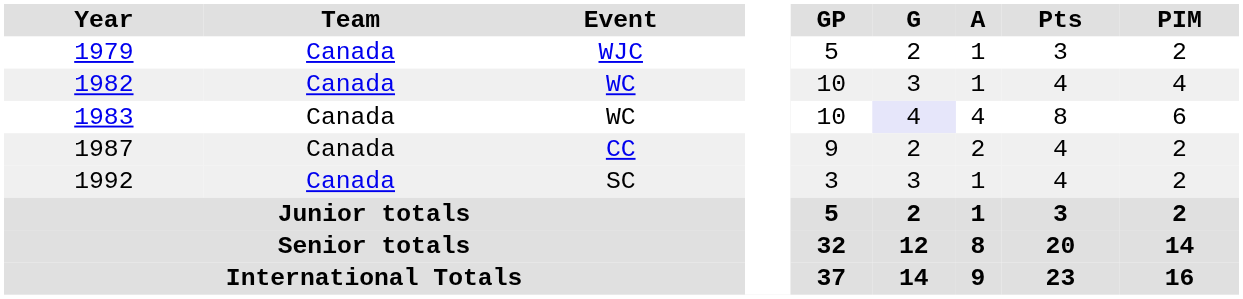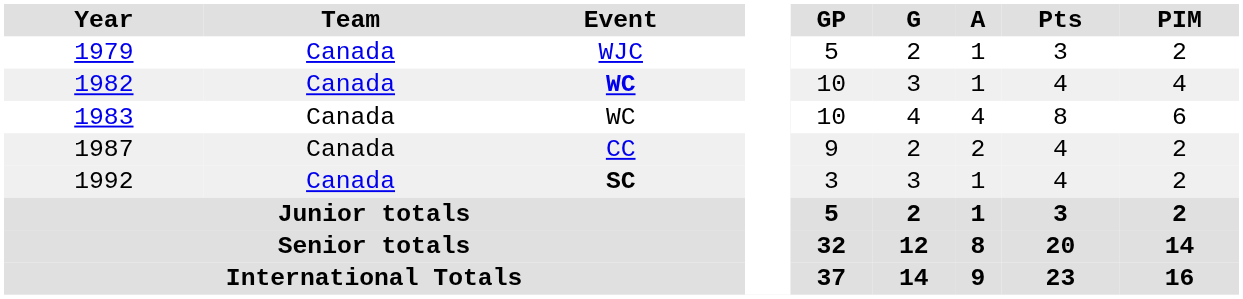(621, 85) normal -> (621, 85) bold
(914, 117) lavender background -> (914, 117) no background
(621, 182) normal -> (621, 182) bold
